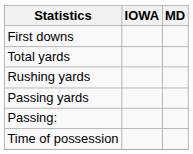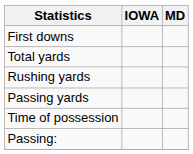rows swapped: (32, 118) <-> (63, 139)
